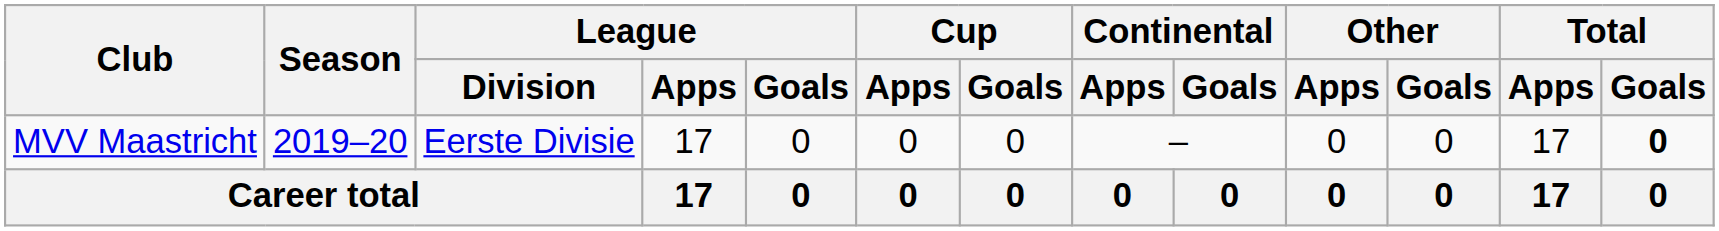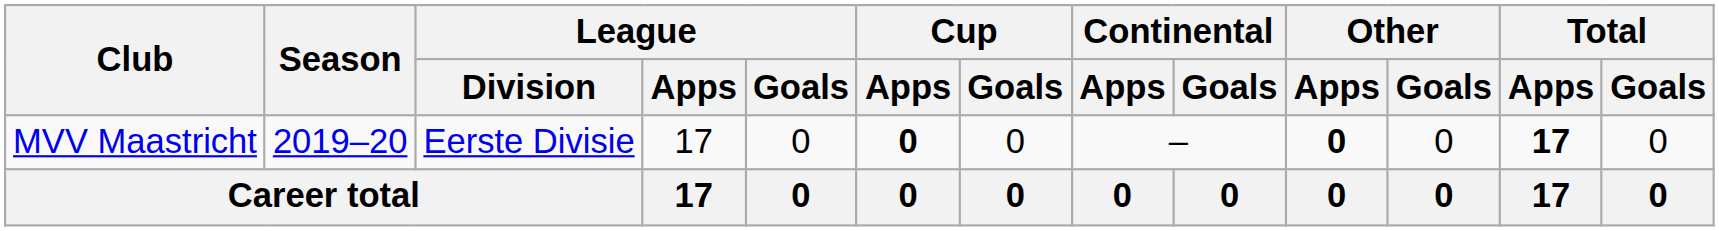(908, 141) normal -> (908, 141) bold
(1337, 141) normal -> (1337, 141) bold
(1551, 141) normal -> (1551, 141) bold
(1658, 141) bold -> (1658, 141) normal
